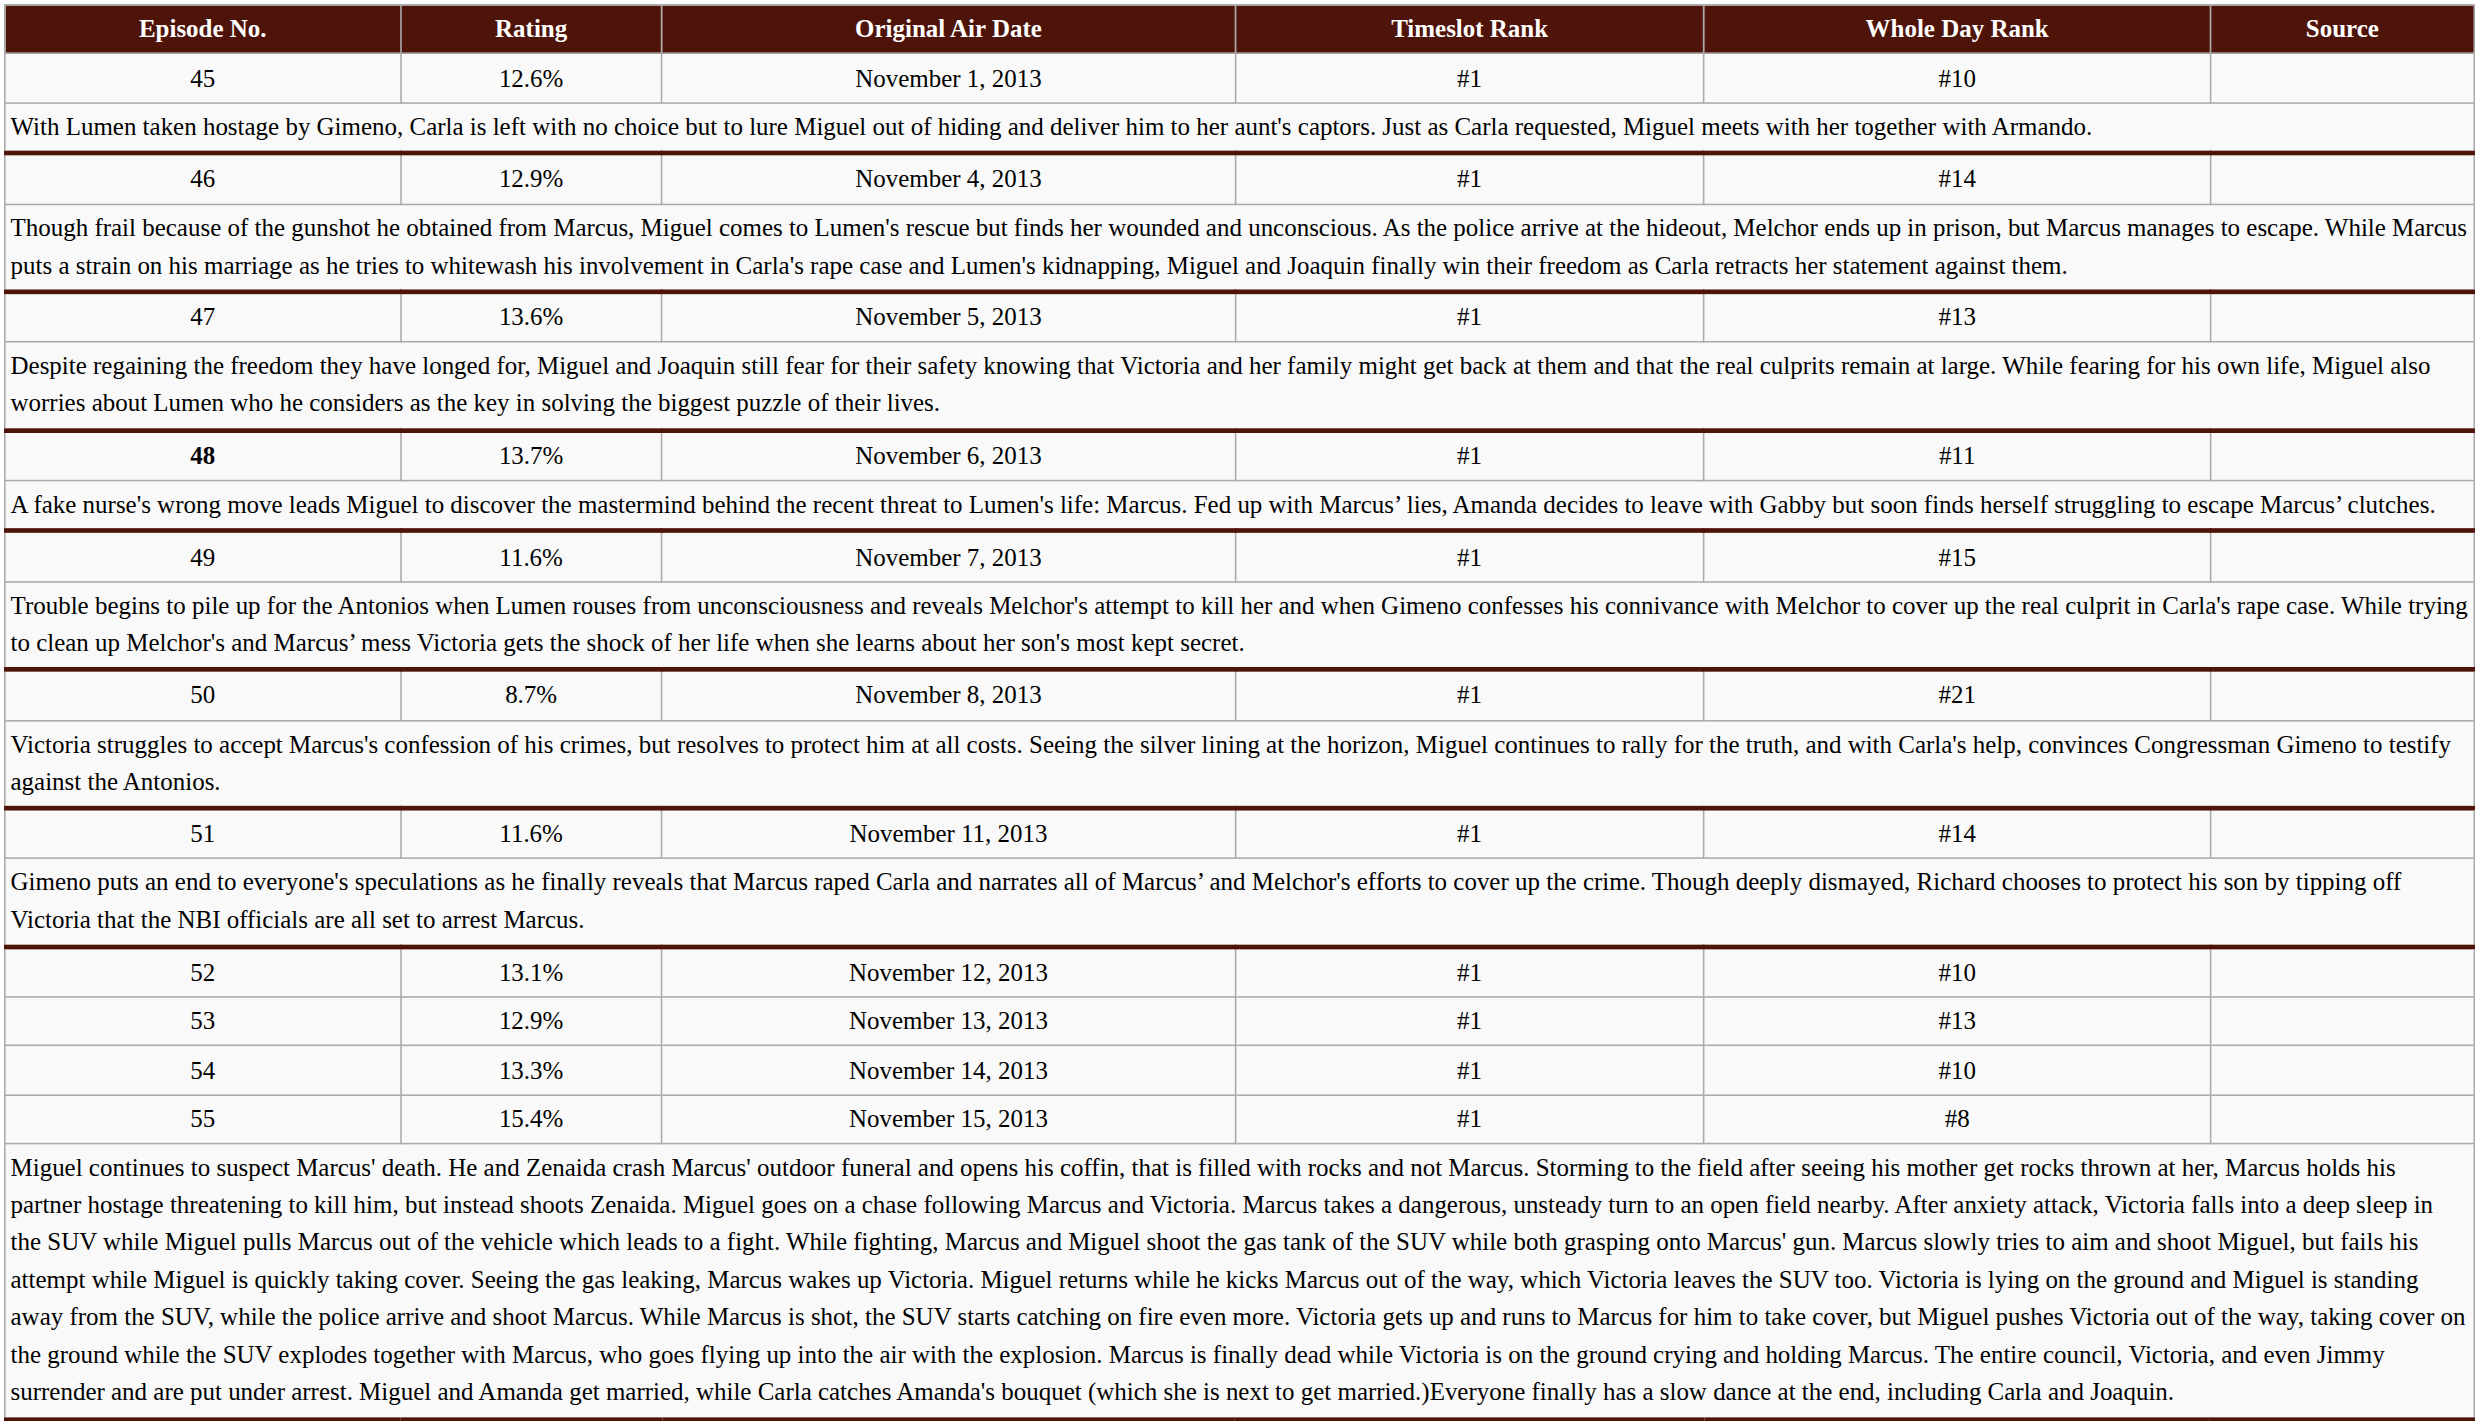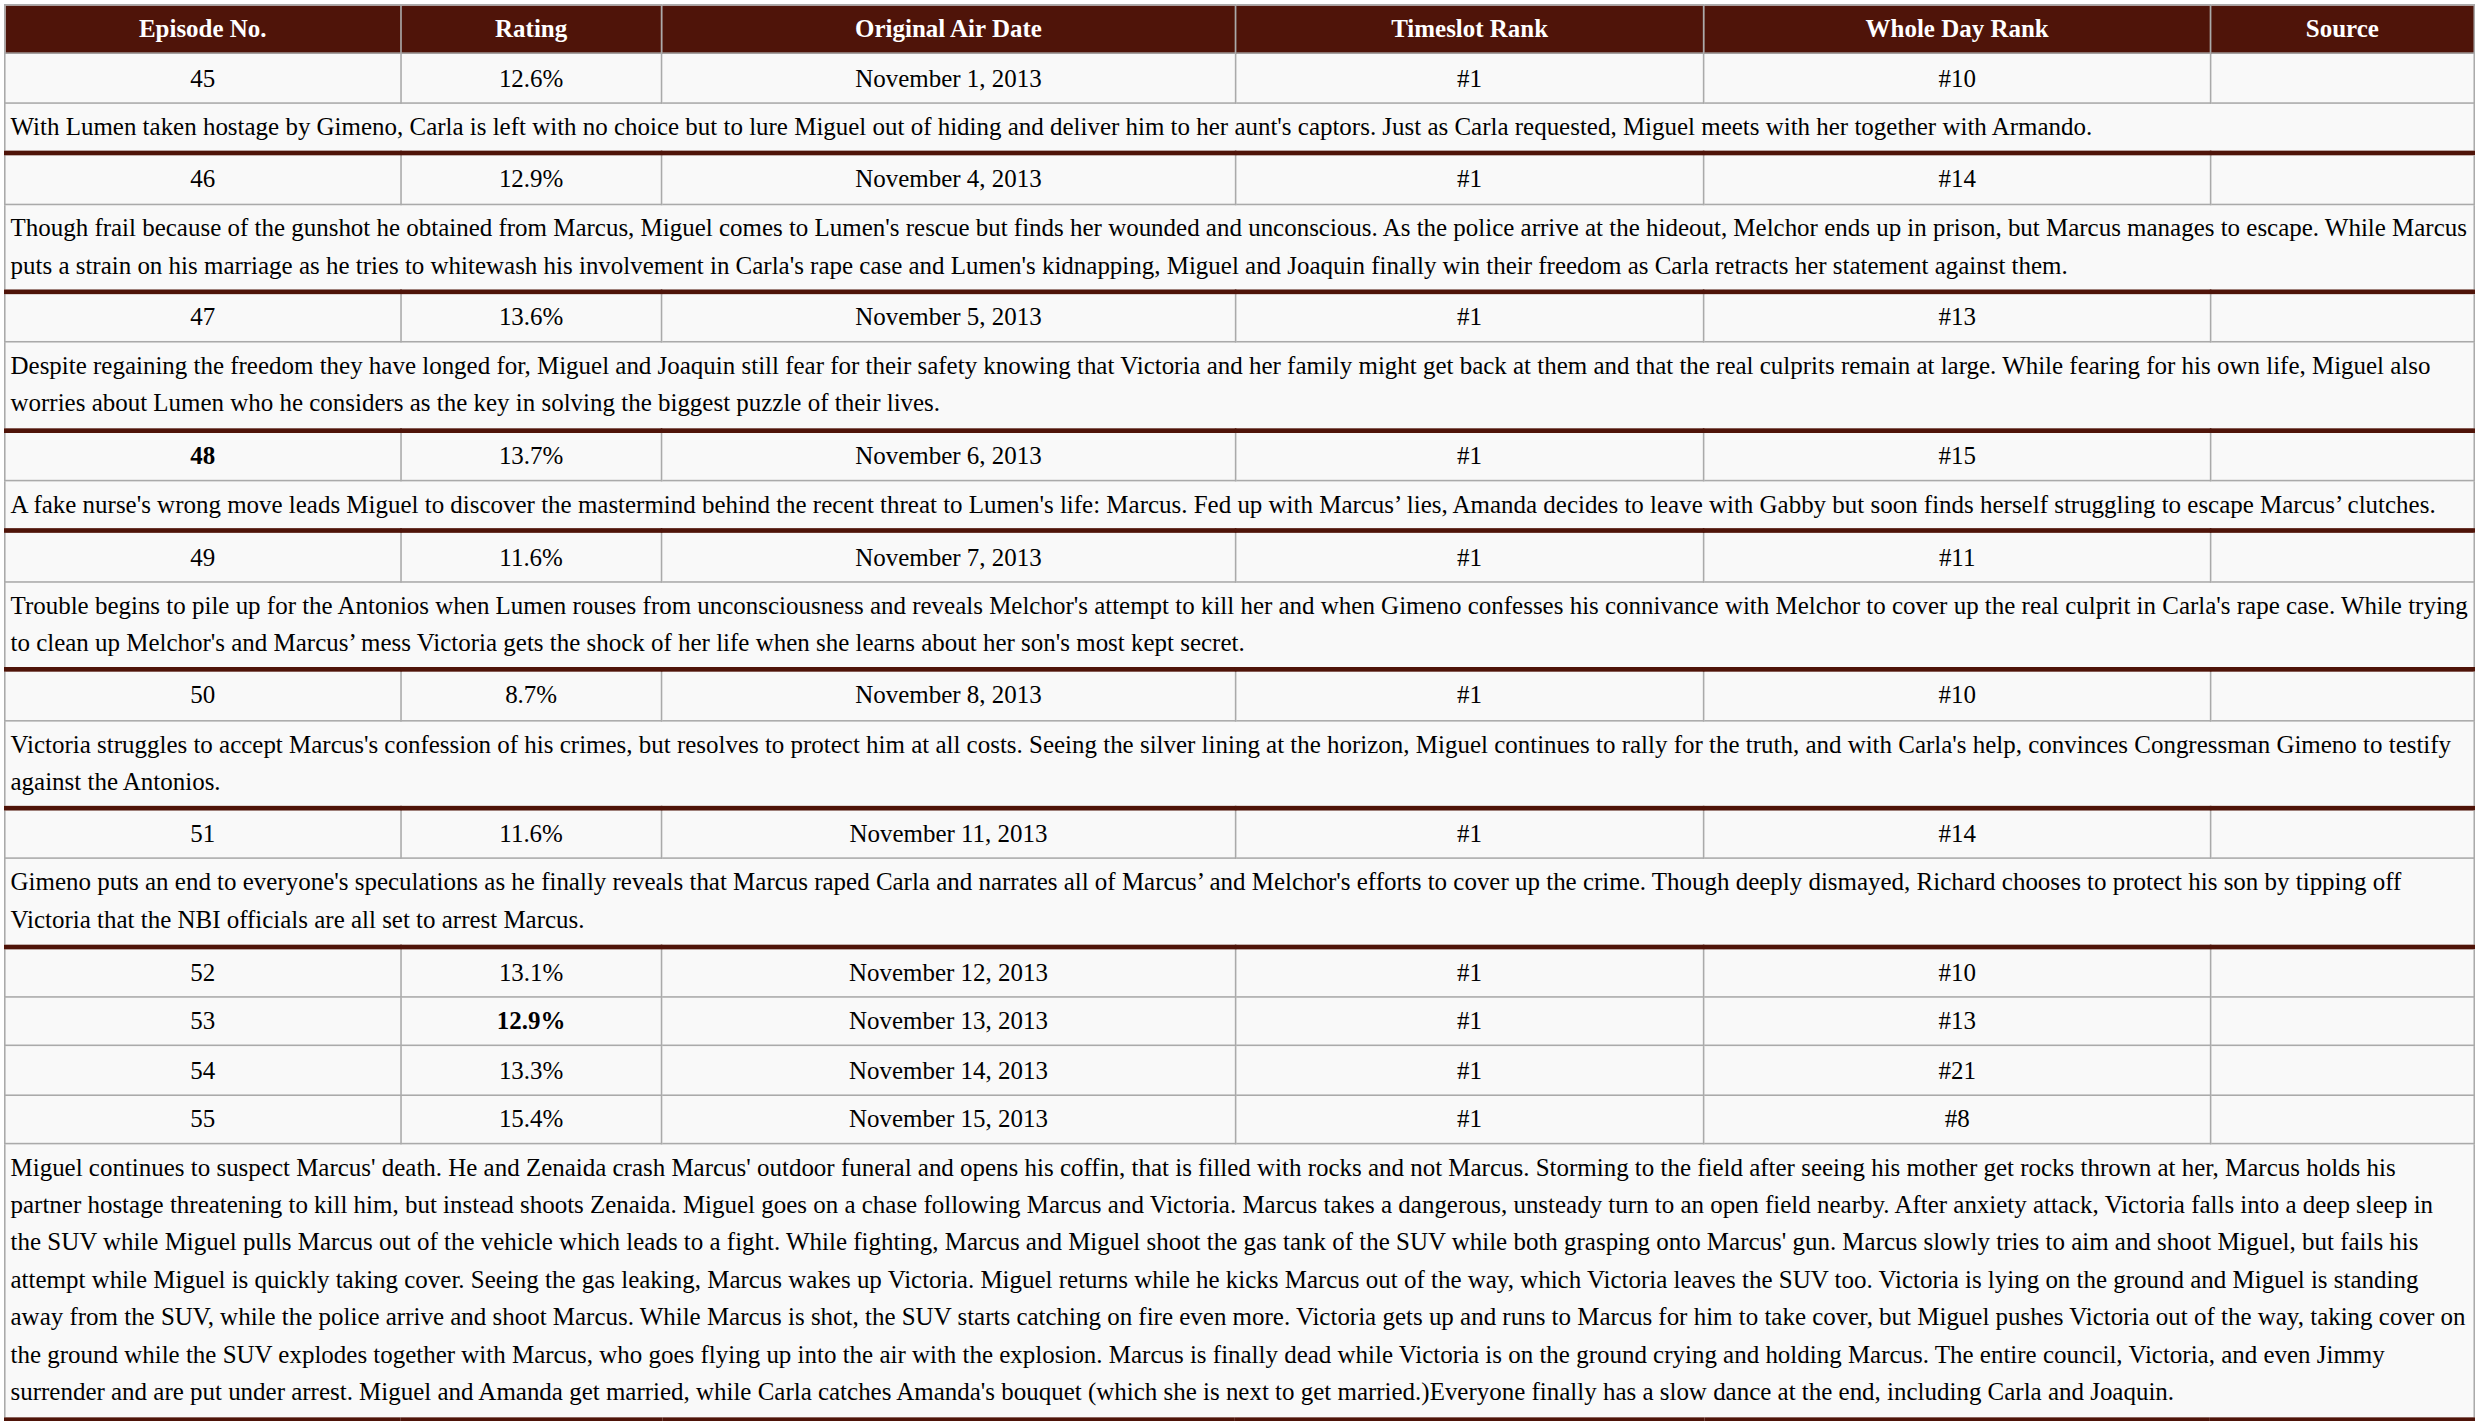(1957, 455) #11 -> (1957, 455) #15
(1957, 556) #15 -> (1957, 556) #11
(1957, 695) #21 -> (1957, 695) #10
(531, 1021) normal -> (531, 1021) bold
(1957, 1070) #10 -> (1957, 1070) #21
